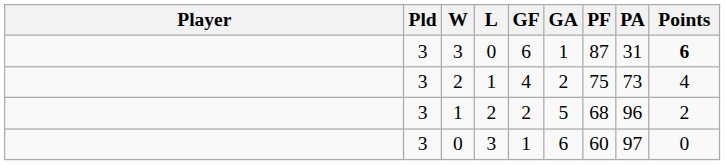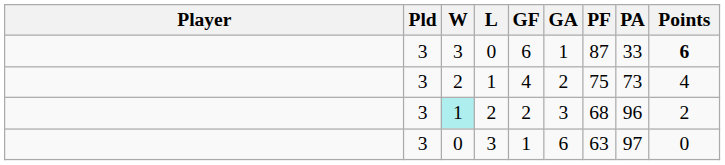(633, 50) 31 -> (633, 50) 33
(458, 112) no background -> (458, 112) paleturquoise background
(563, 112) 5 -> (563, 112) 3
(599, 143) 60 -> (599, 143) 63
